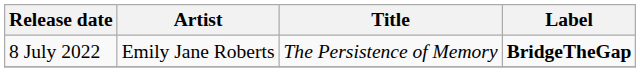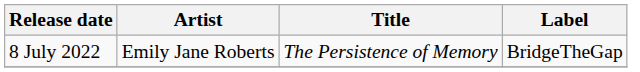(569, 50) bold -> (565, 50) normal
